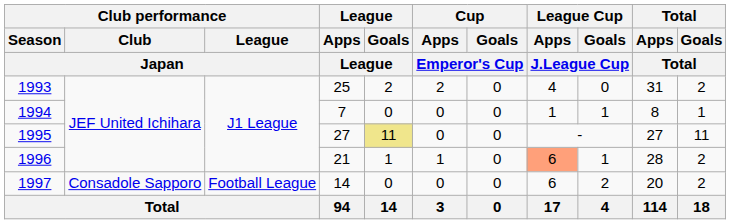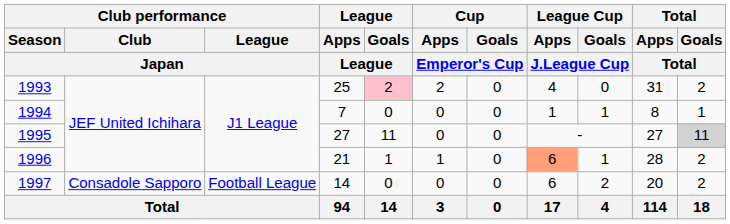(389, 87) no background -> (389, 87) pink background
(388, 135) khaki background -> (388, 135) no background
(701, 135) no background -> (701, 135) lightgrey background
